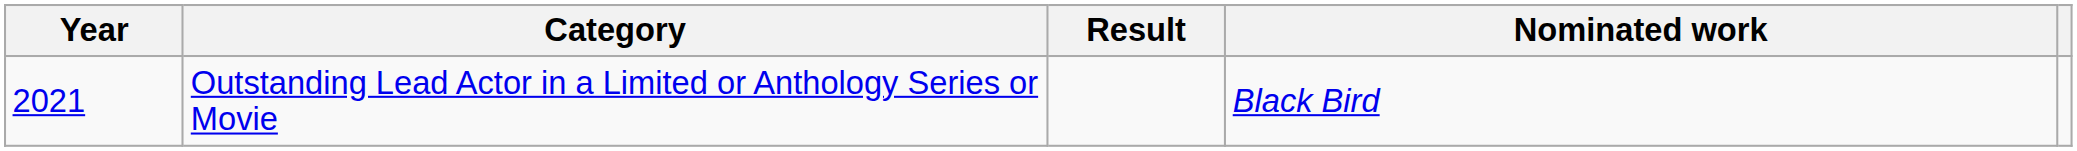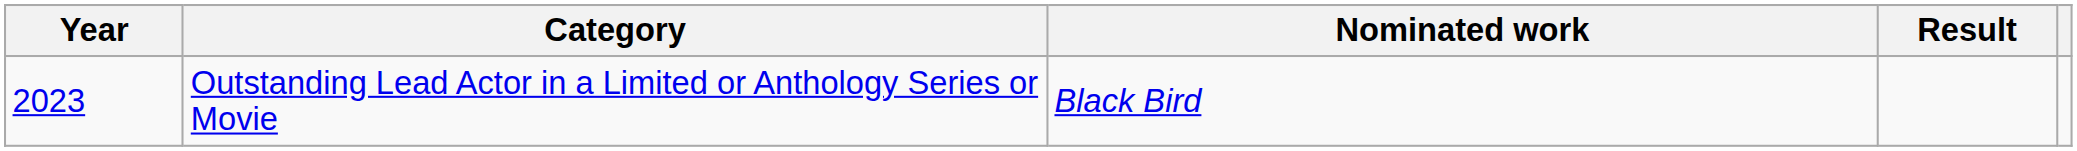columns swapped: (1641, 30) <-> (1136, 30)
(49, 100) 2021 -> (49, 100) 2023
